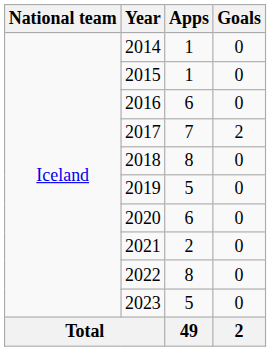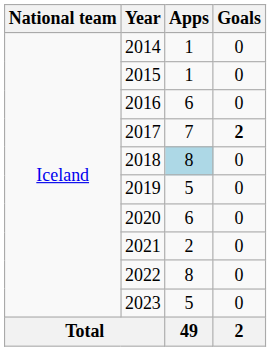(239, 132) normal -> (239, 132) bold
(189, 160) no background -> (189, 160) lightblue background
